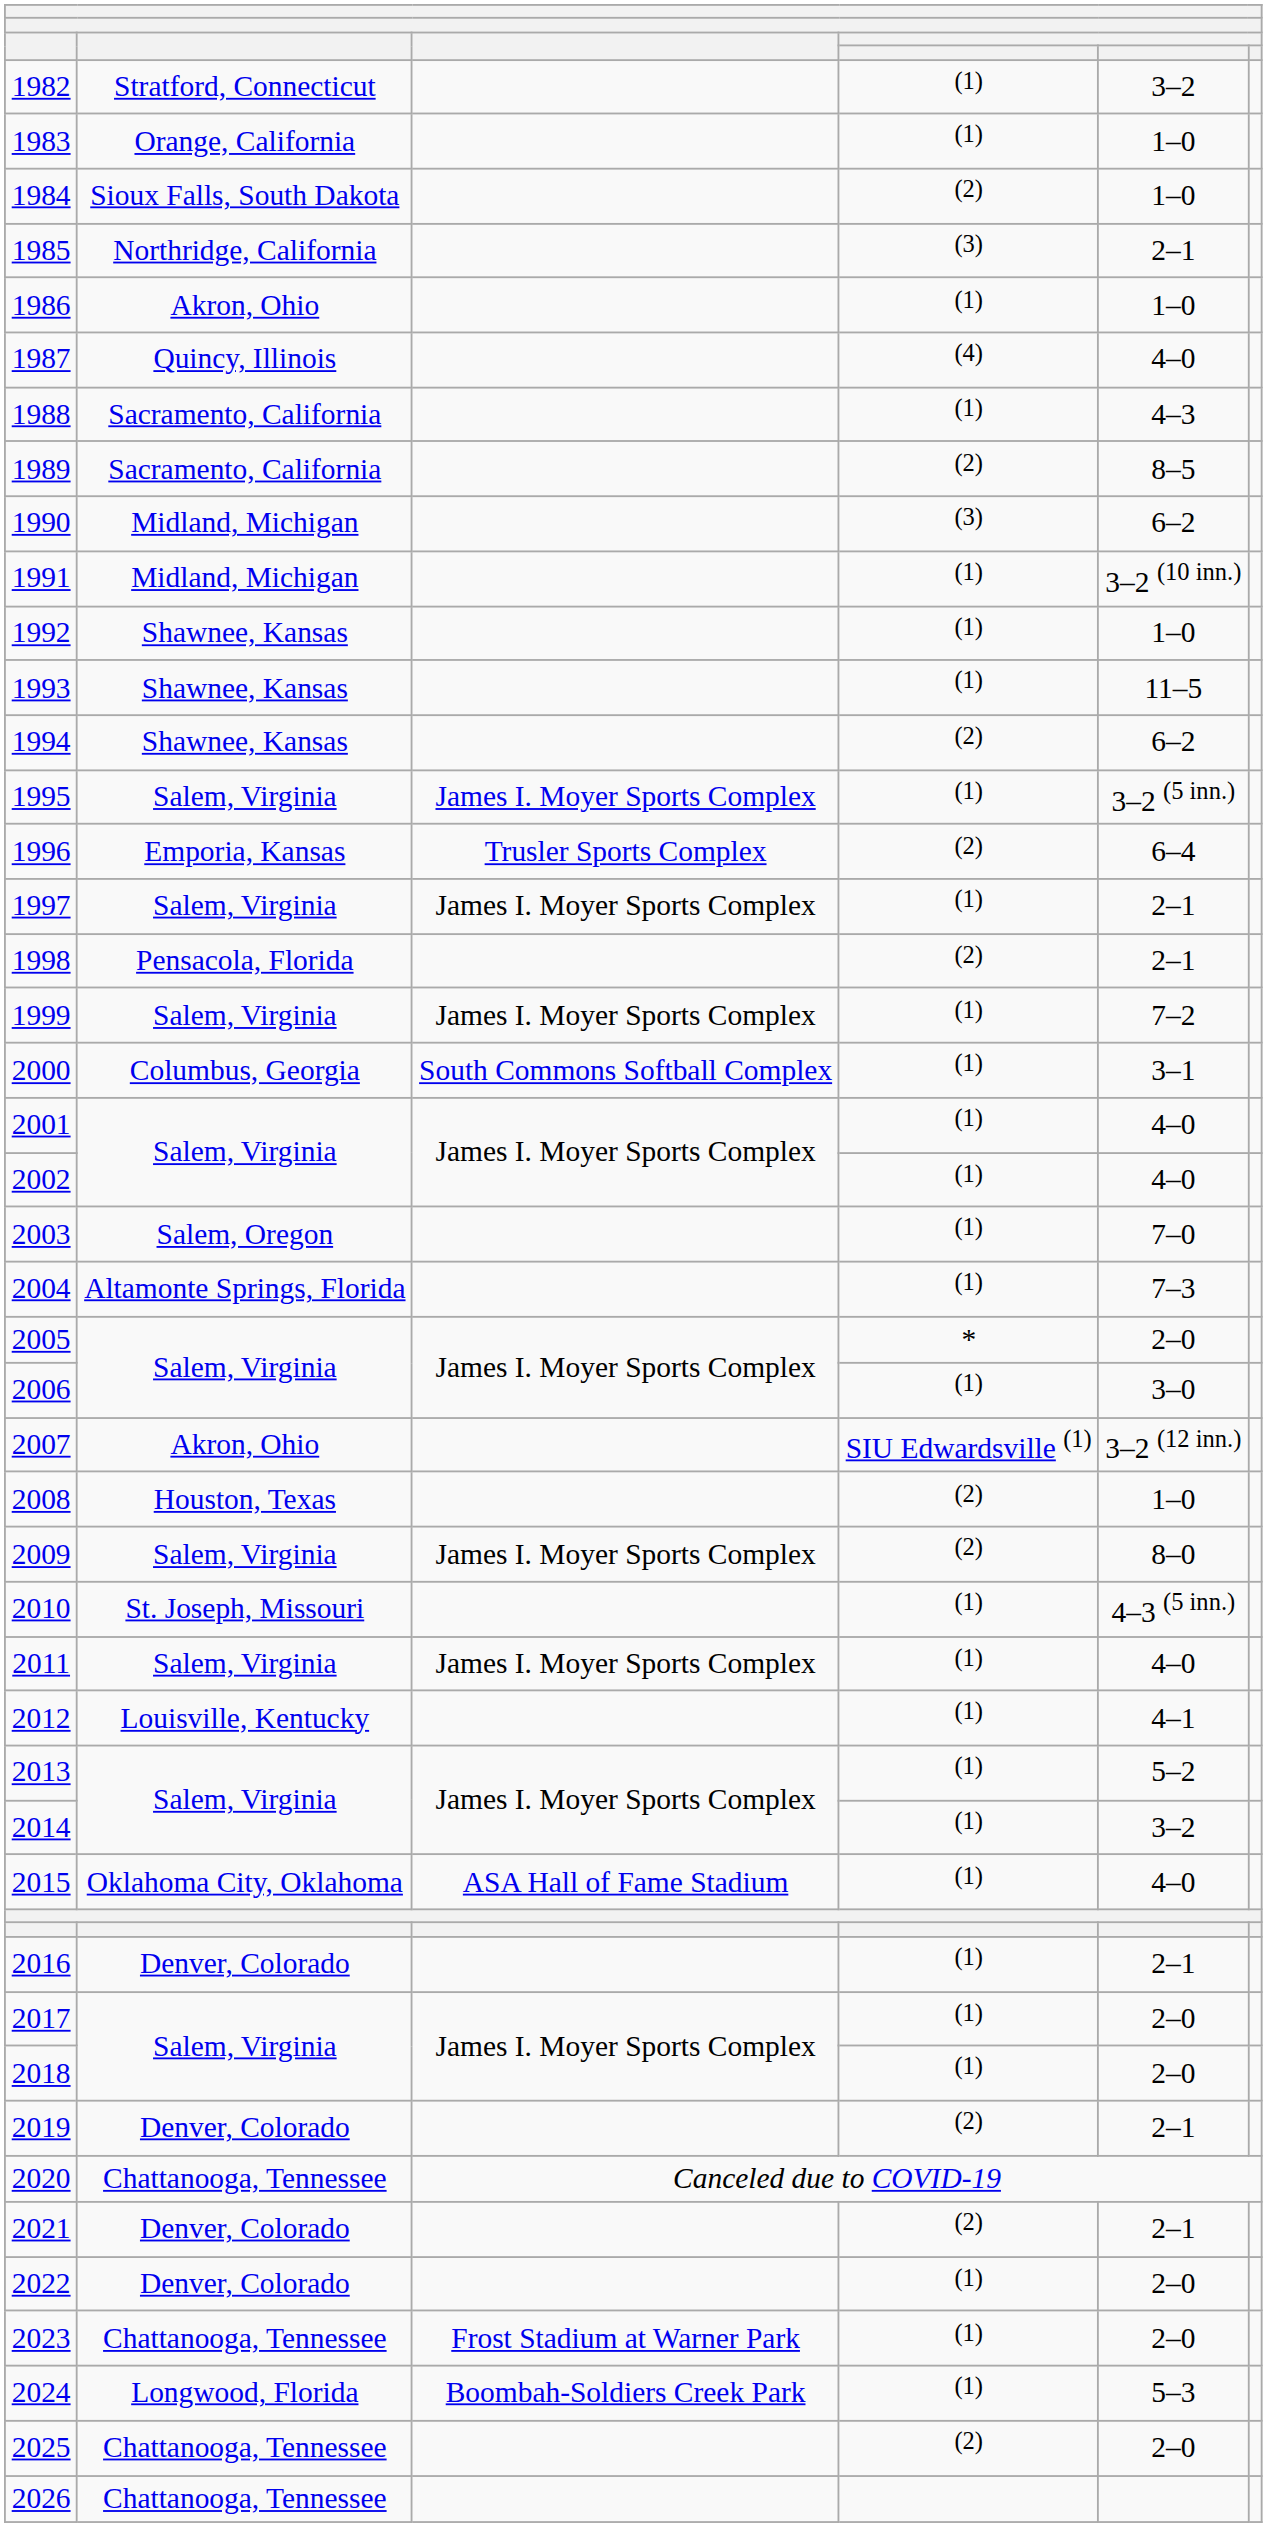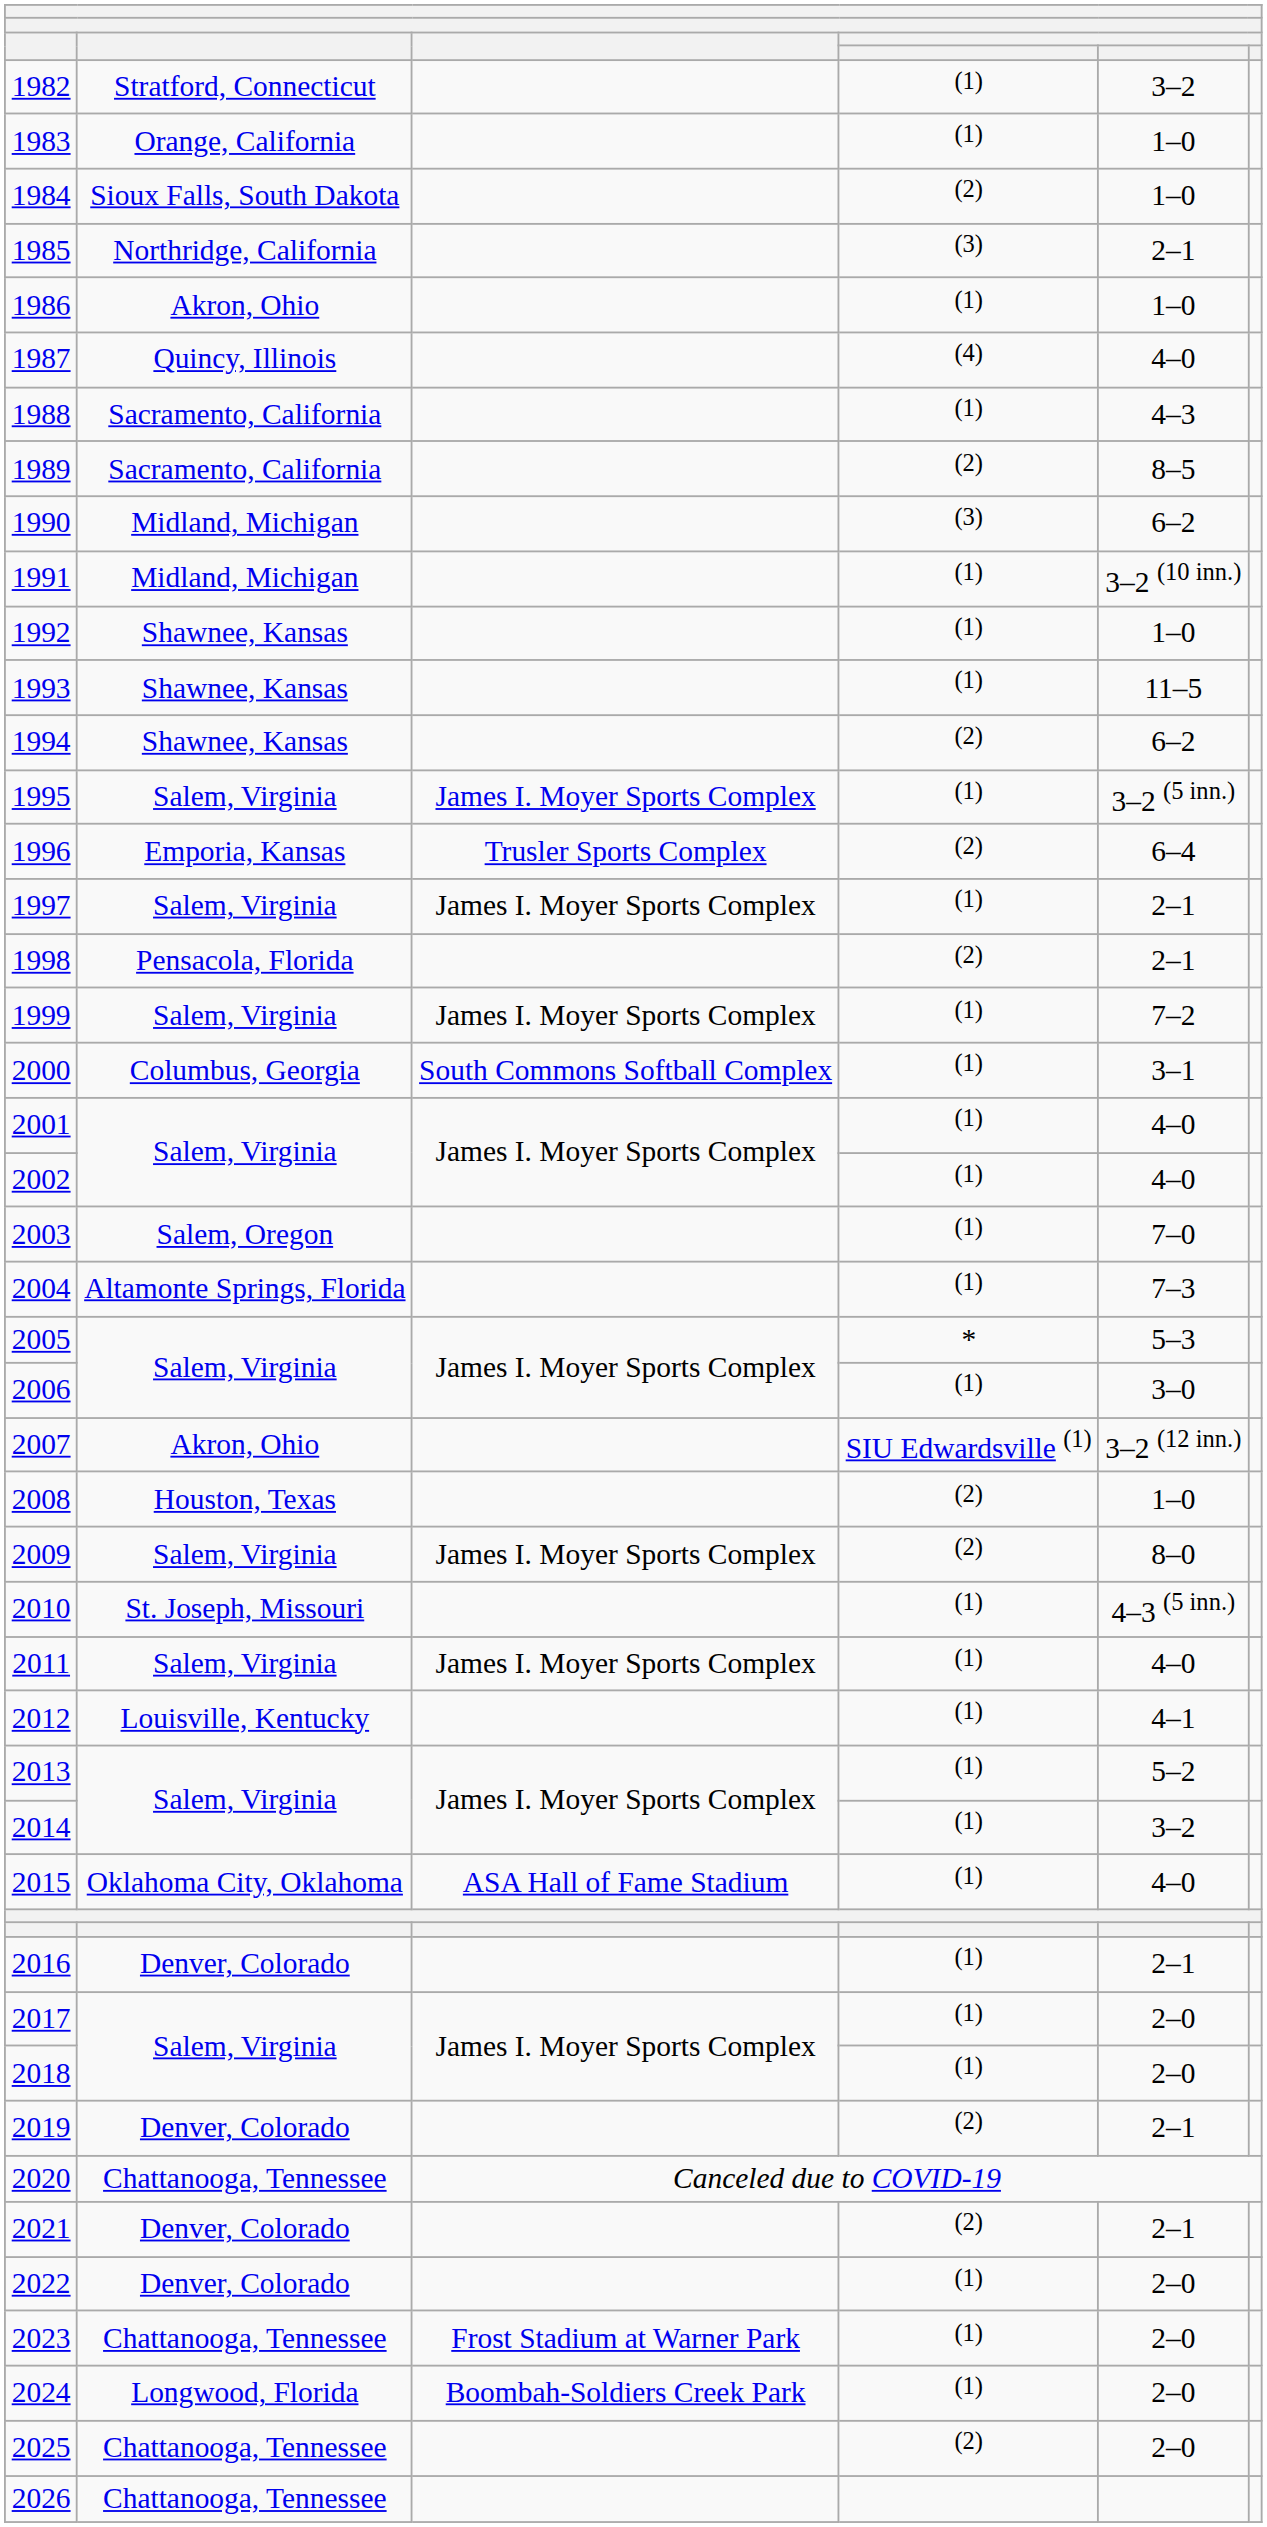(1173, 1339) 2–0 -> (1173, 1339) 5–3
(1173, 2392) 5–3 -> (1173, 2392) 2–0
